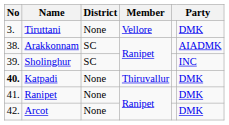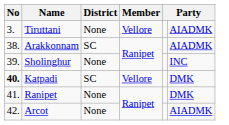(191, 29) DMK -> (191, 29) AIADMK
(90, 62) SC -> (95, 62) None
(95, 78) None -> (90, 78) SC
(146, 78) Thiruvallur -> (137, 78) Vellore
(191, 111) DMK -> (191, 111) AIADMK
